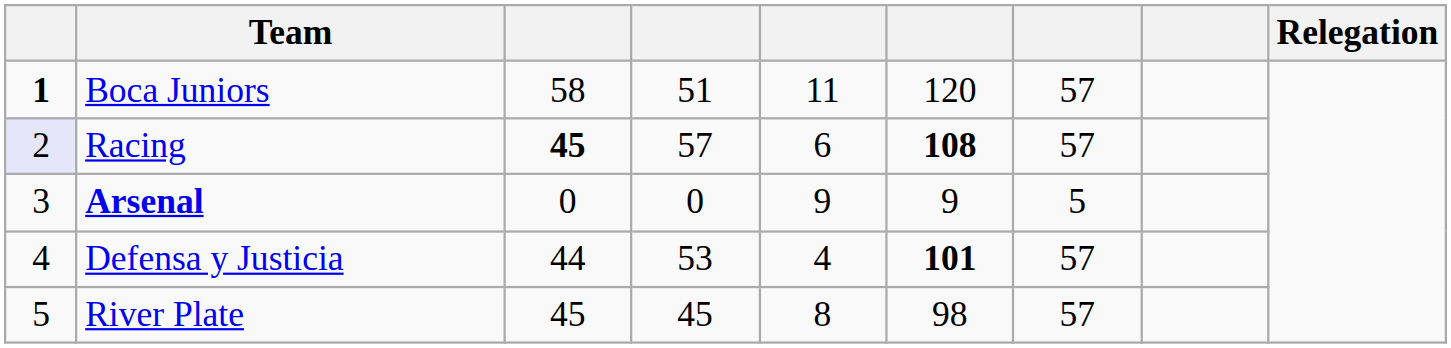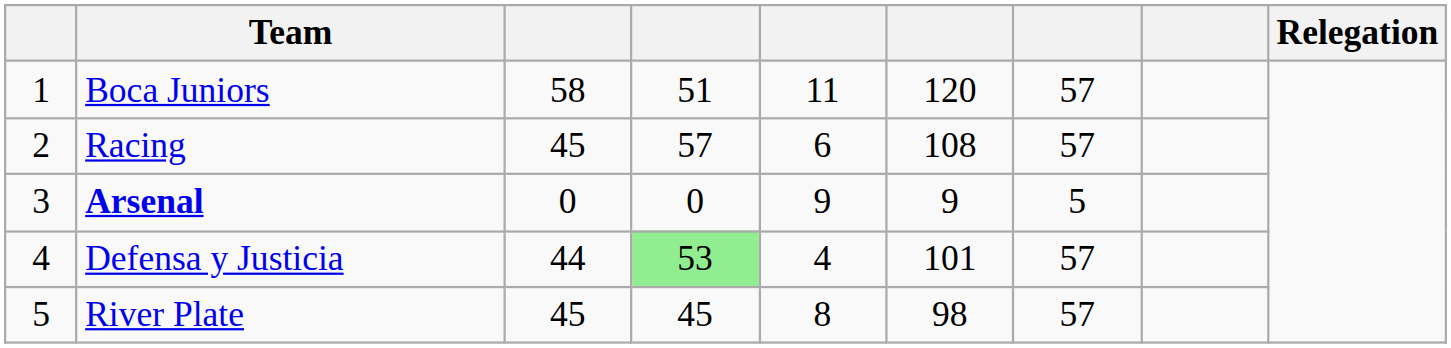(41, 88) bold -> (41, 88) normal
(41, 145) lavender background -> (41, 145) no background
(568, 145) bold -> (568, 145) normal
(950, 145) bold -> (950, 145) normal
(695, 257) no background -> (695, 257) lightgreen background
(950, 257) bold -> (950, 257) normal
